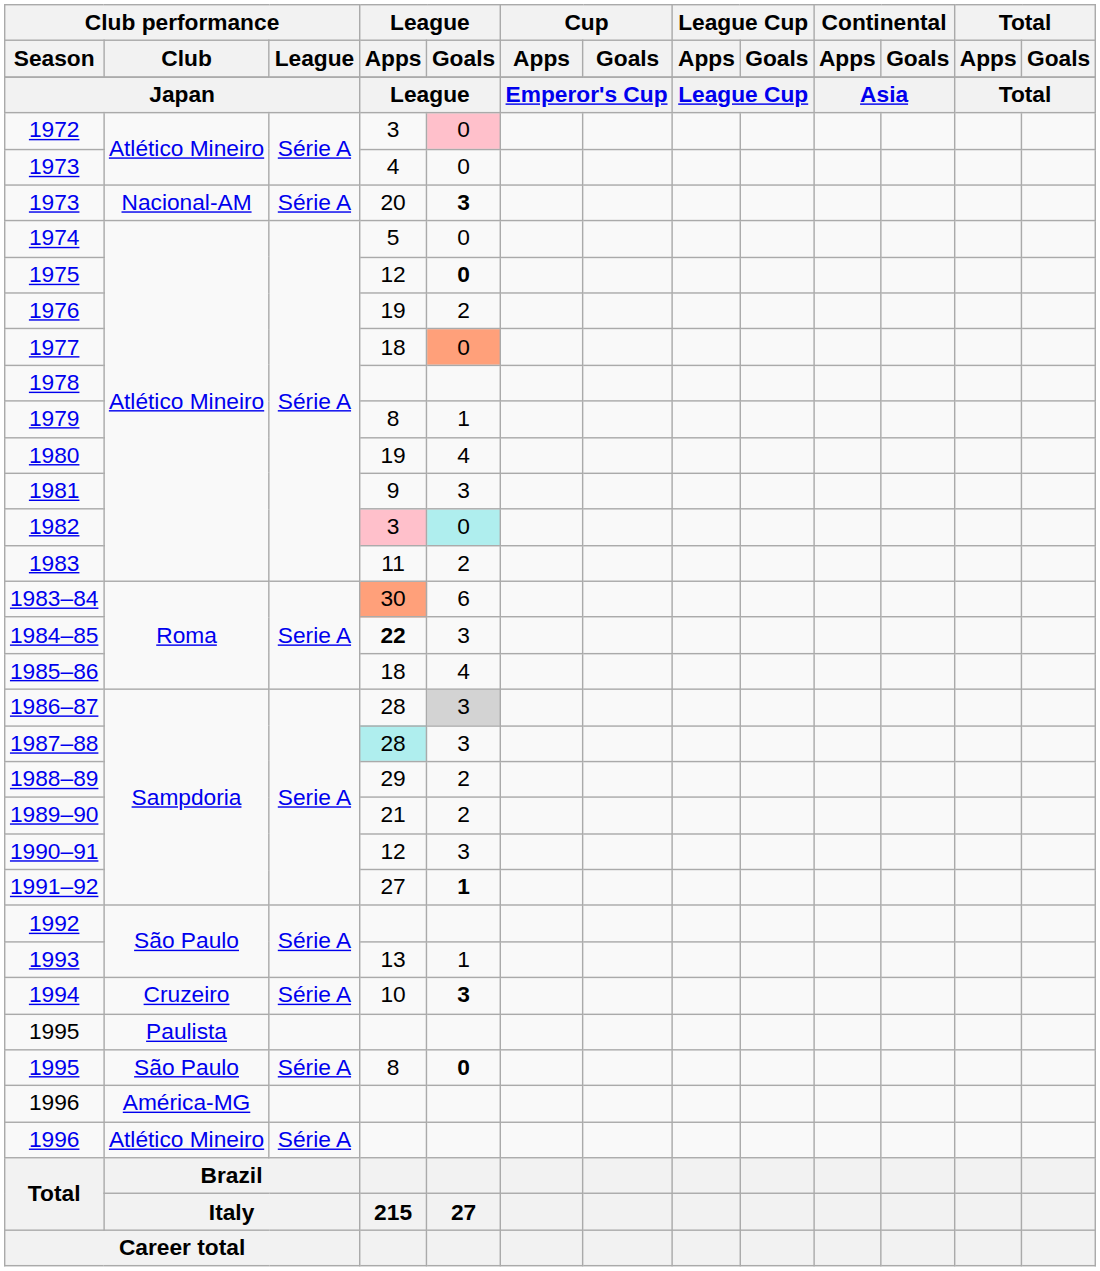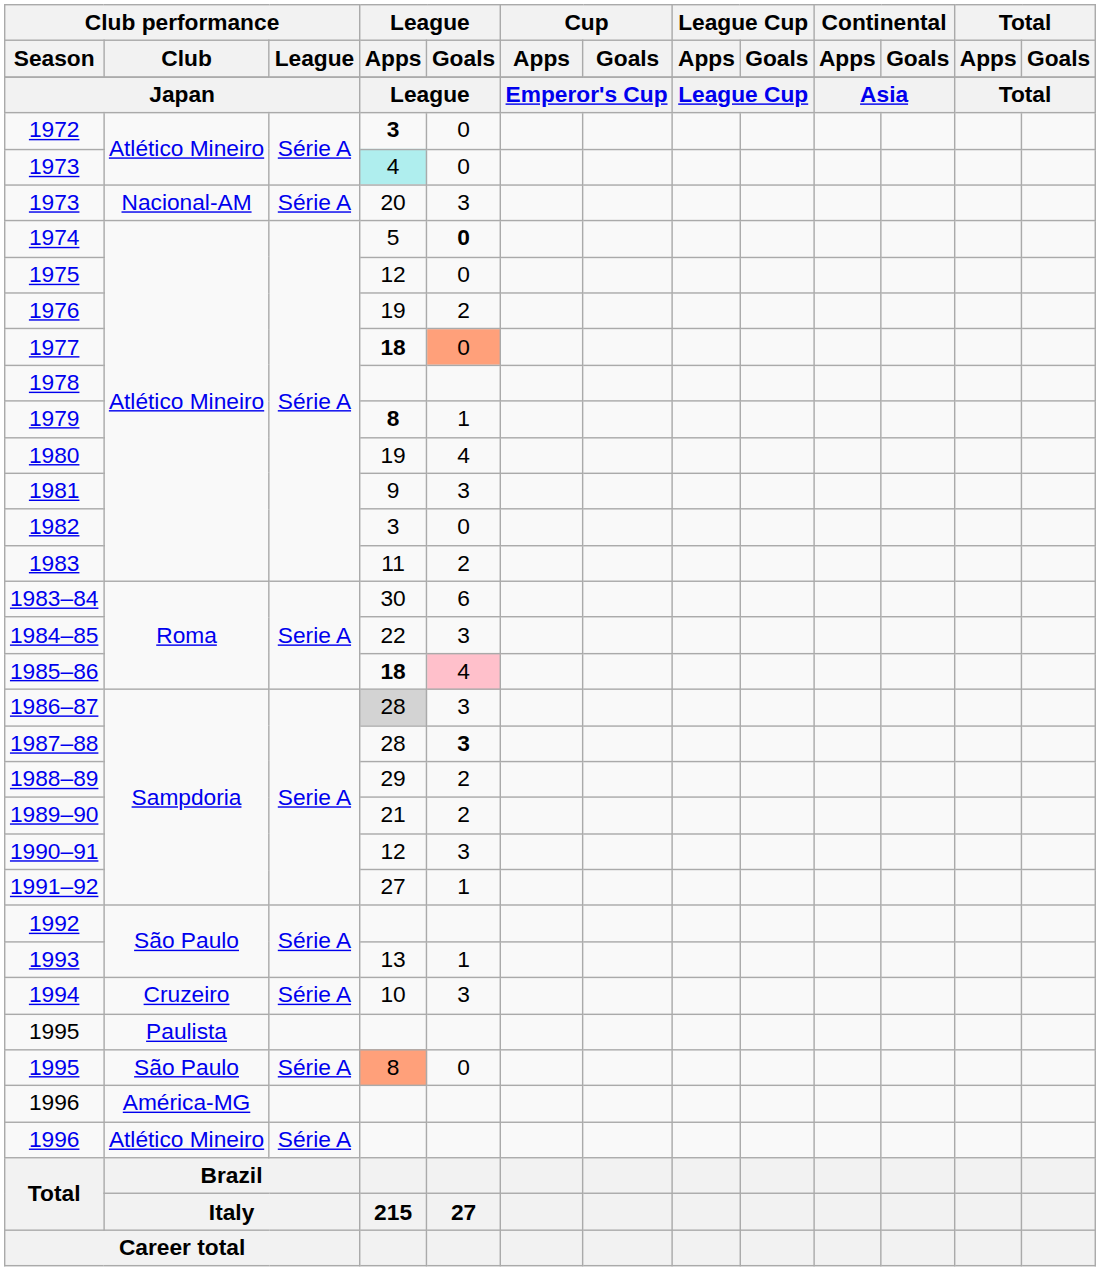(393, 130) normal -> (393, 130) bold
(464, 130) pink background -> (464, 130) no background
(393, 166) no background -> (393, 166) paleturquoise background
(464, 202) bold -> (464, 202) normal
(464, 238) normal -> (464, 238) bold
(464, 274) bold -> (464, 274) normal
(393, 346) normal -> (393, 346) bold
(393, 418) normal -> (393, 418) bold
(393, 526) pink background -> (393, 526) no background
(464, 526) paleturquoise background -> (464, 526) no background
(393, 599) lightsalmon background -> (393, 599) no background
(393, 635) bold -> (393, 635) normal
(393, 671) normal -> (393, 671) bold
(464, 671) no background -> (464, 671) pink background
(393, 707) no background -> (393, 707) lightgrey background
(464, 707) lightgrey background -> (464, 707) no background
(393, 743) paleturquoise background -> (393, 743) no background
(464, 743) normal -> (464, 743) bold
(464, 887) bold -> (464, 887) normal
(464, 995) bold -> (464, 995) normal
(393, 1067) no background -> (393, 1067) lightsalmon background
(464, 1067) bold -> (464, 1067) normal
